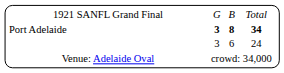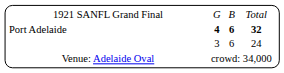(217, 29) 3 -> (217, 29) 4
(232, 29) 8 -> (232, 29) 6
(256, 29) 34 -> (256, 29) 32
